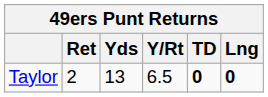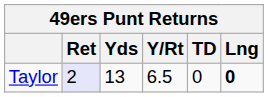(72, 77) no background -> (72, 77) lavender background
(197, 77) bold -> (197, 77) normal
